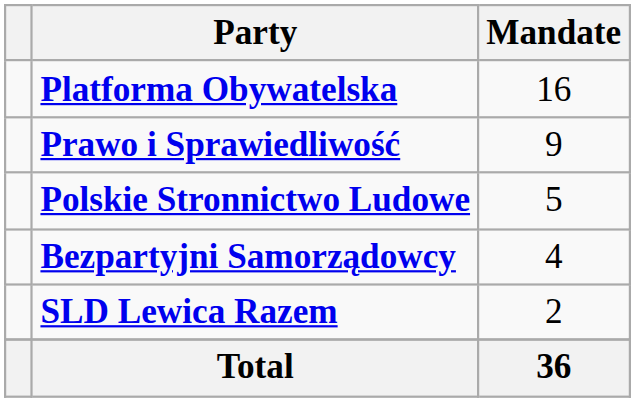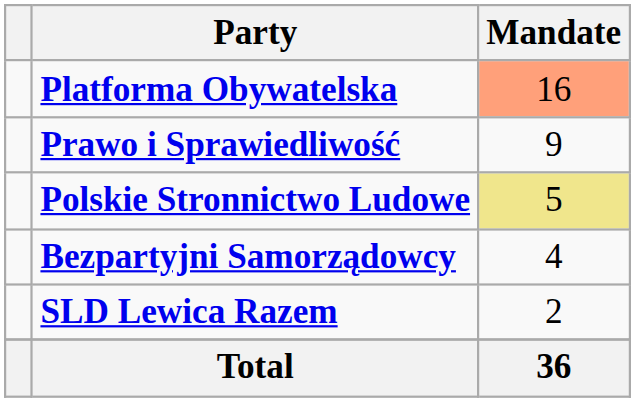(554, 88) no background -> (554, 88) lightsalmon background
(554, 199) no background -> (554, 199) khaki background
